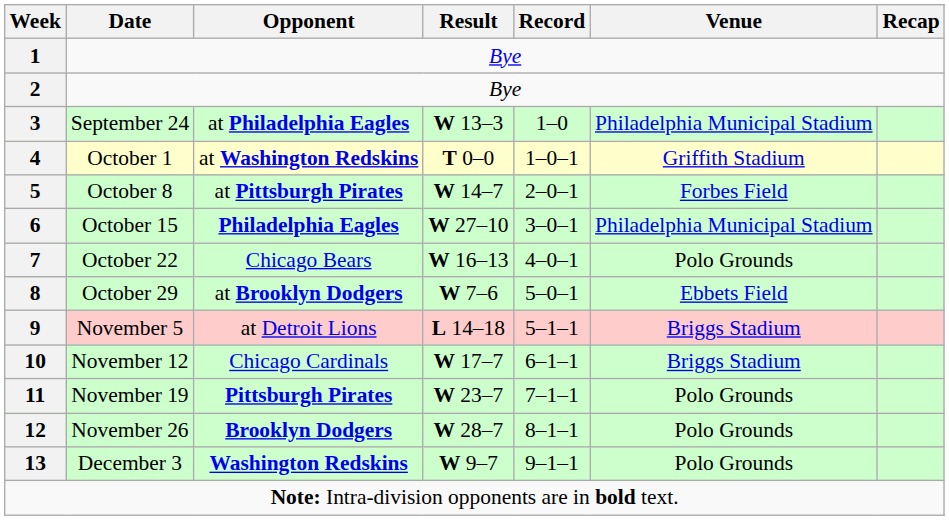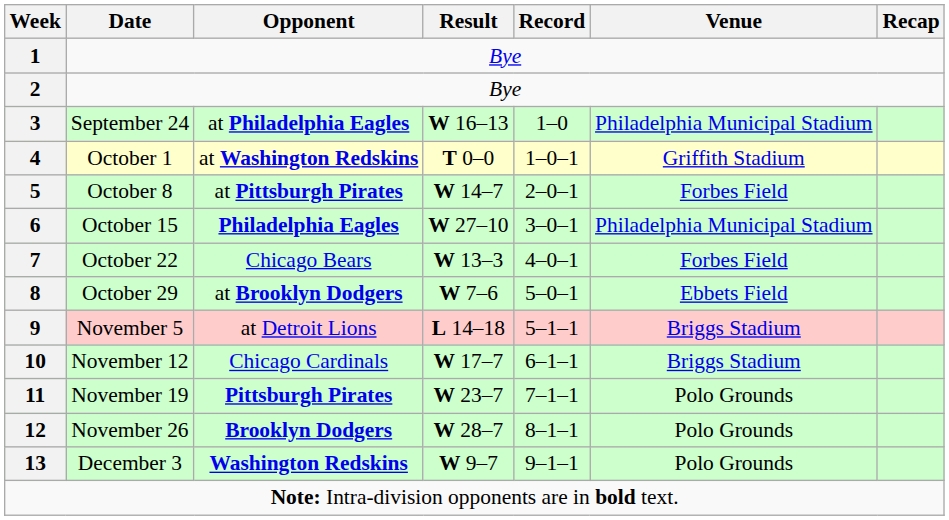(468, 123) W 13–3 -> (468, 123) W 16–13
(468, 259) W 16–13 -> (468, 259) W 13–3
(734, 259) Polo Grounds -> (734, 259) Forbes Field
